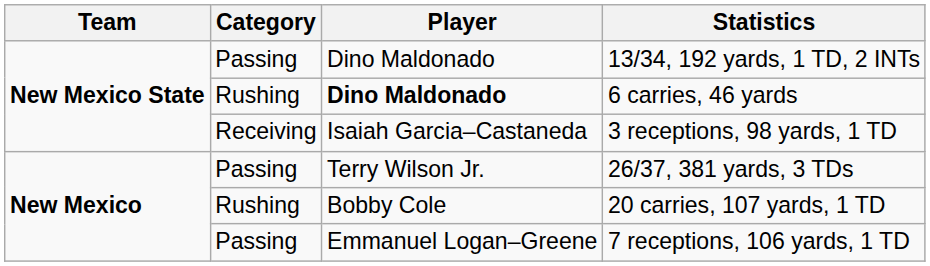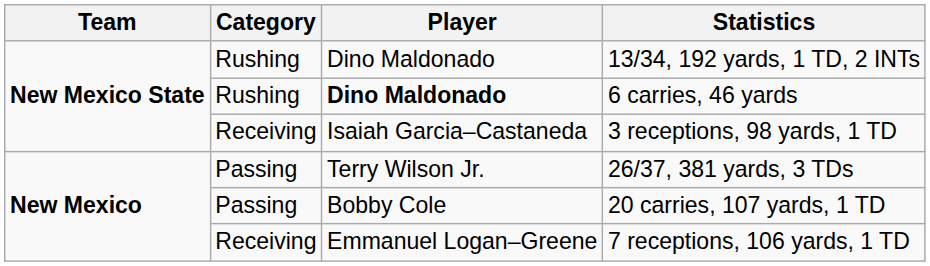(256, 59) Passing -> (258, 59) Rushing
(258, 205) Rushing -> (256, 205) Passing
(256, 242) Passing -> (266, 242) Receiving
